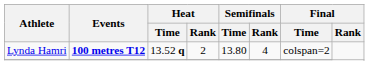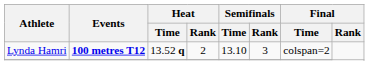(234, 51) 13.80 -> (234, 51) 13.10
(265, 51) 4 -> (265, 51) 3
